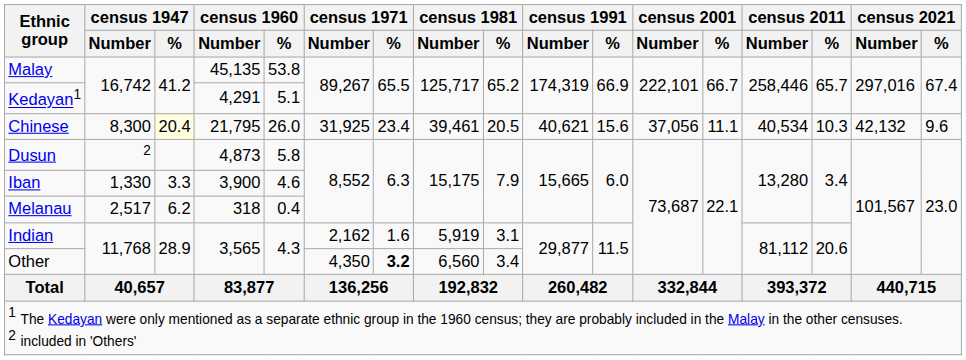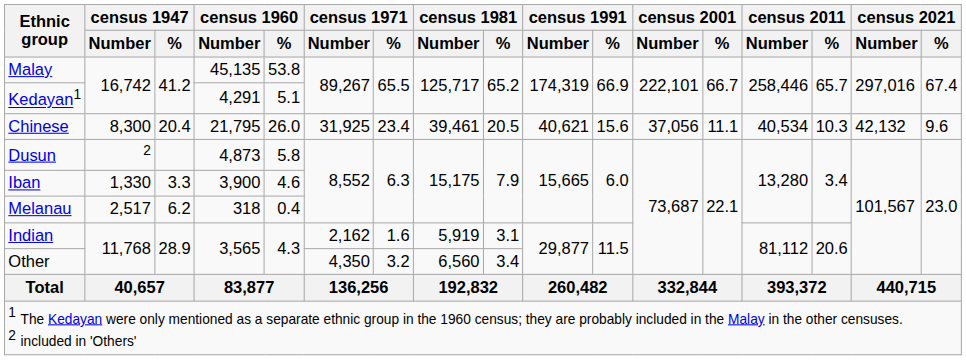(175, 126) lightyellow background -> (175, 126) no background
(398, 261) bold -> (398, 261) normal
